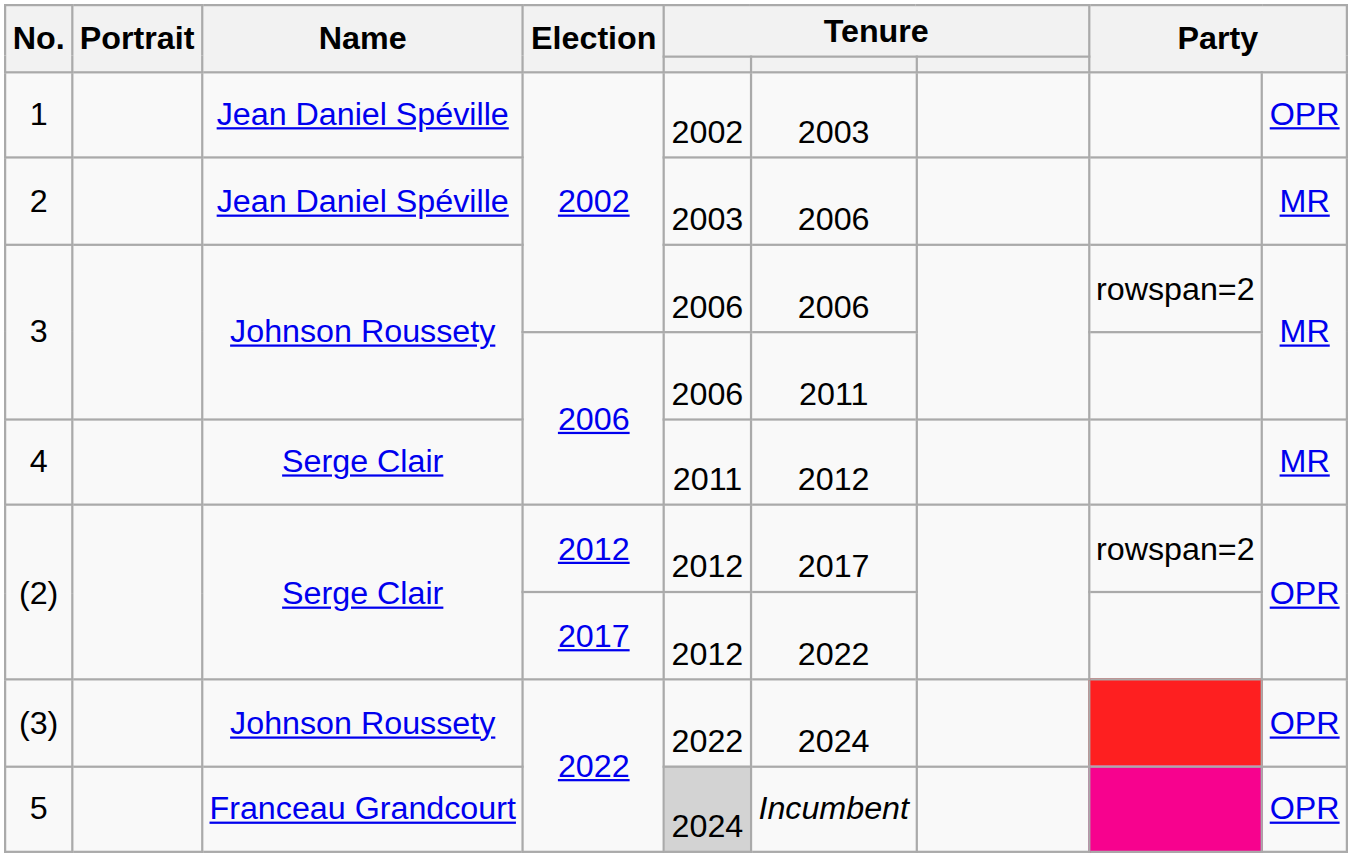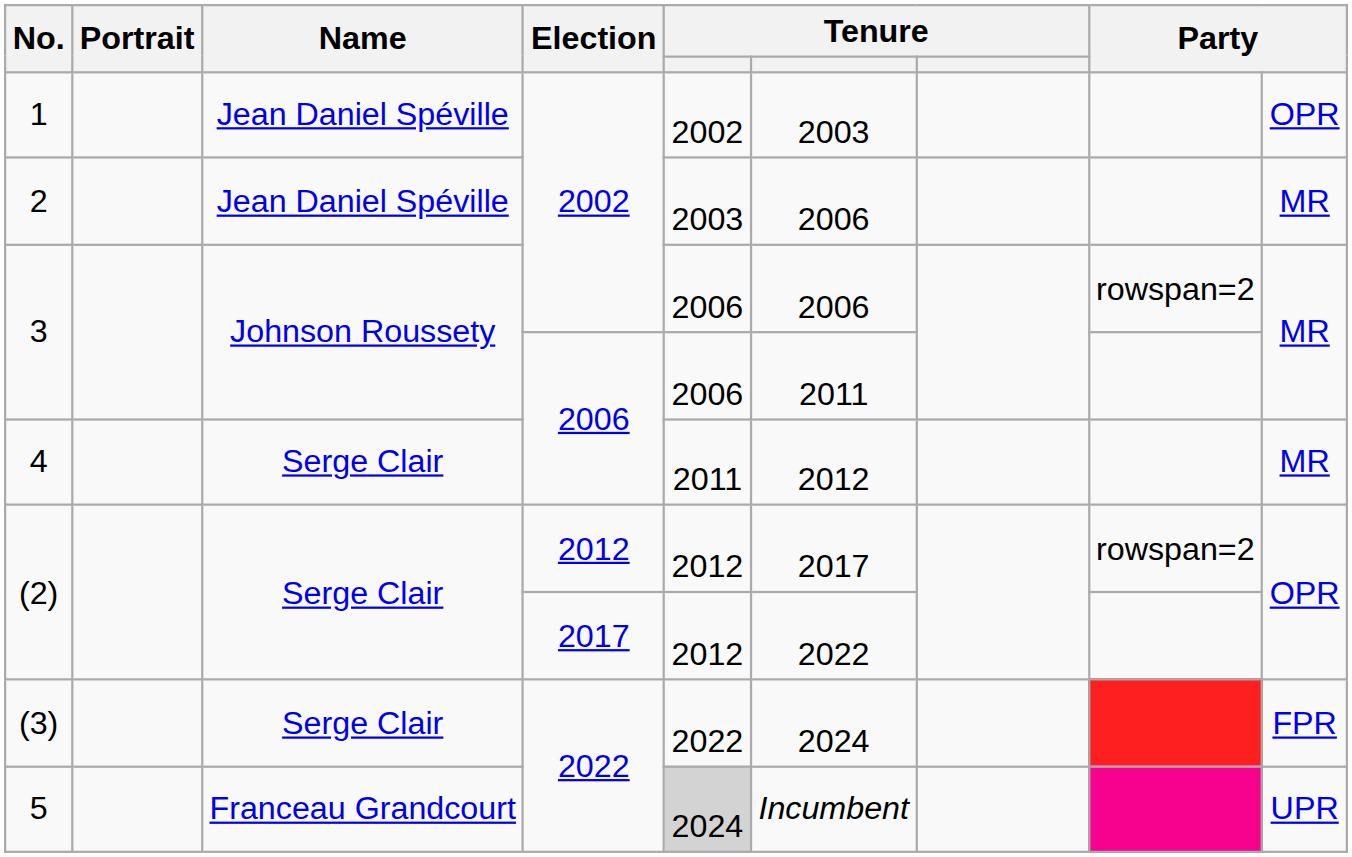(363, 723) Johnson Roussety -> (363, 723) Serge Clair
(1305, 723) OPR -> (1305, 723) FPR
(1305, 809) OPR -> (1305, 809) UPR
